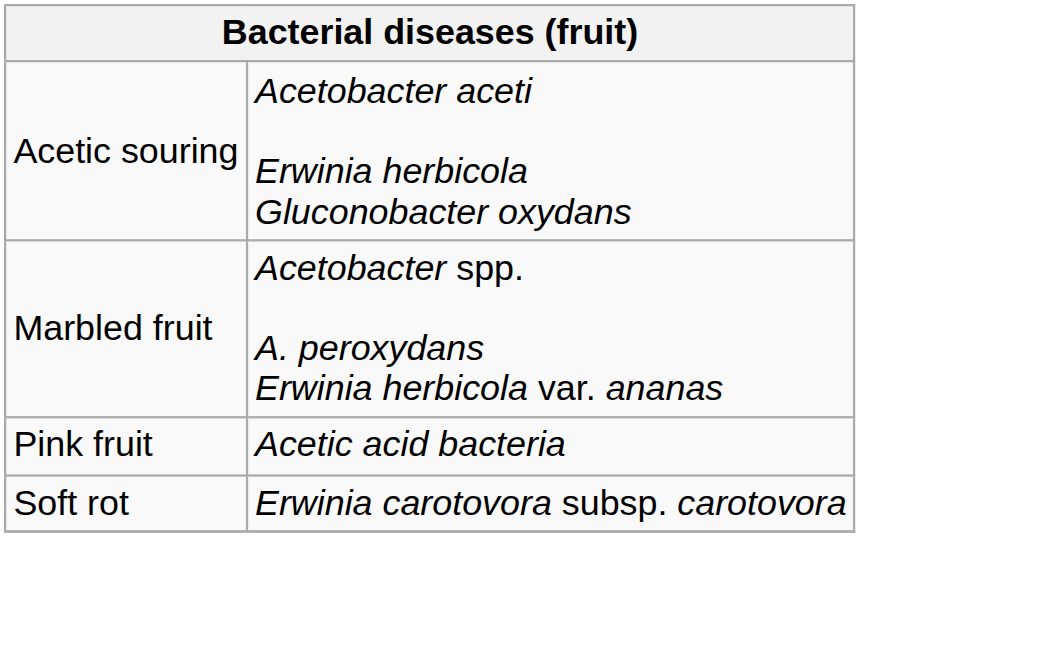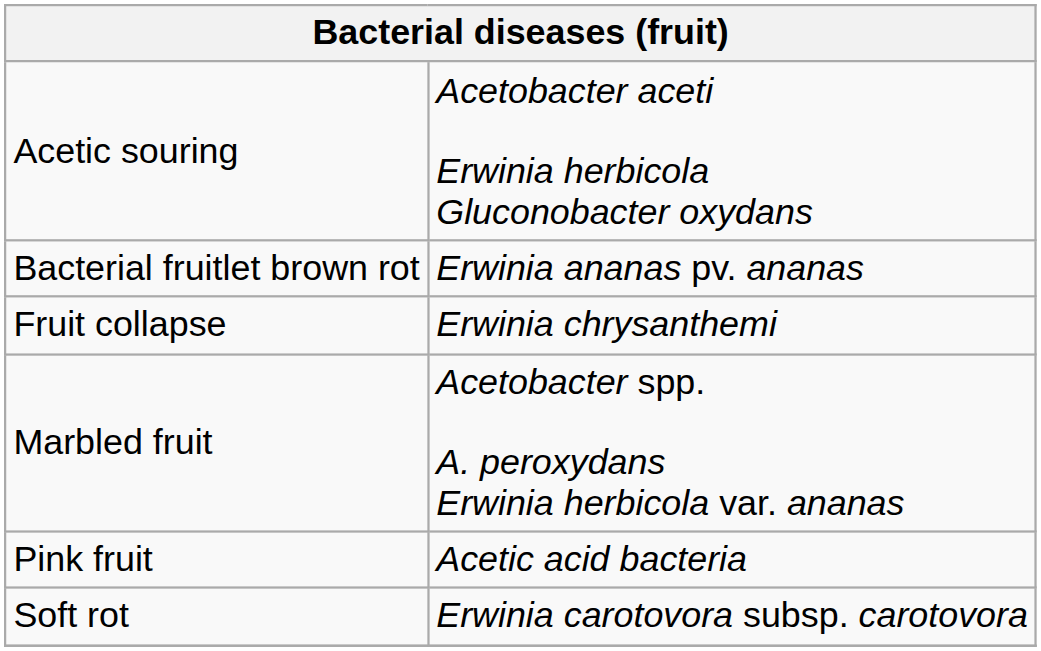+ row: (217, 267)
+ row: (120, 324)
